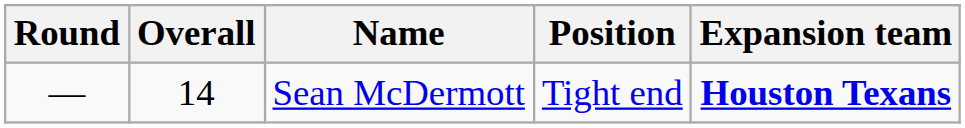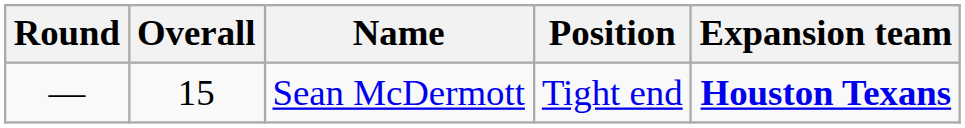(196, 92) 14 -> (196, 92) 15
